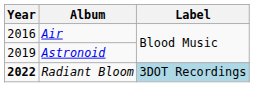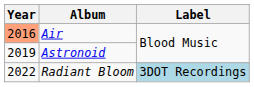(22, 33) no background -> (22, 33) lightsalmon background
(22, 72) bold -> (22, 72) normal
